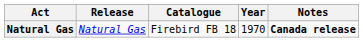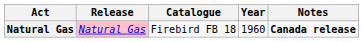(112, 29) no background -> (112, 29) pink background
(253, 29) 1970 -> (253, 29) 1960
